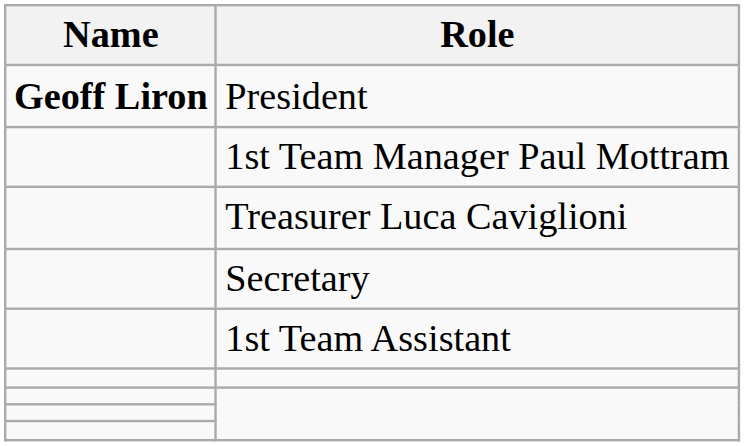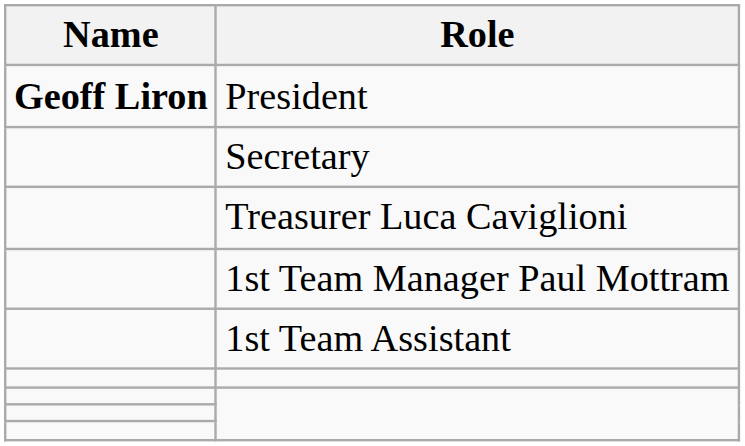(477, 156) 1st Team Manager Paul Mottram -> (297, 156) Secretary
(297, 277) Secretary -> (477, 277) 1st Team Manager Paul Mottram
